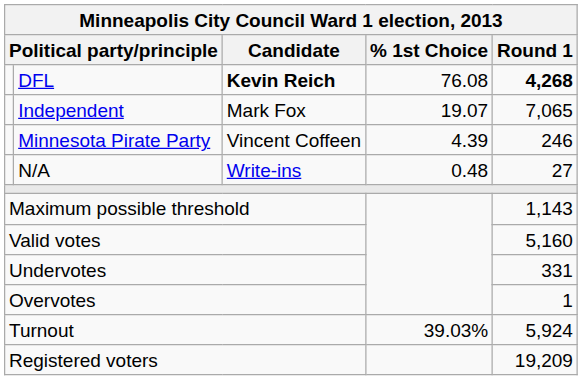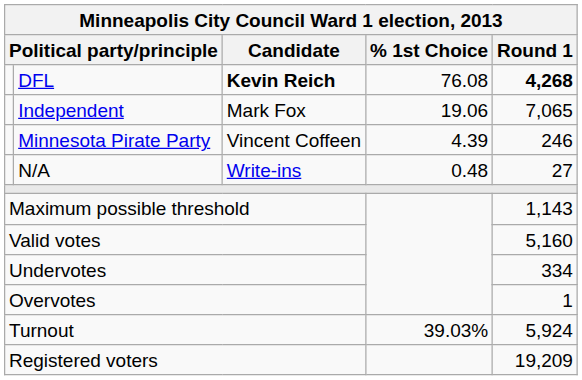(464, 110) 19.07 -> (464, 110) 19.06
(557, 269) 331 -> (557, 269) 334
